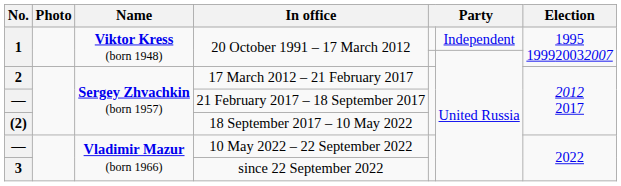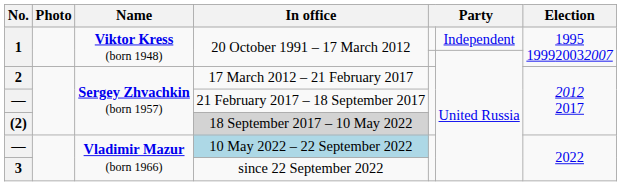(311, 123) no background -> (311, 123) lightgrey background
(311, 146) no background -> (311, 146) lightblue background
